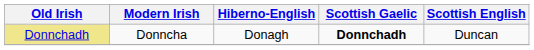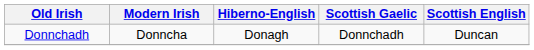(57, 34) khaki background -> (57, 34) no background
(371, 34) bold -> (371, 34) normal
